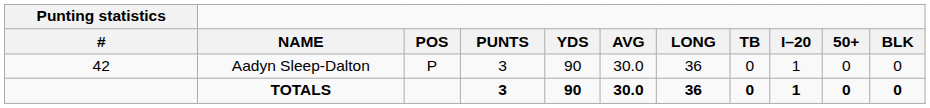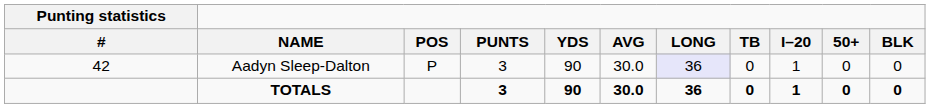(693, 66) no background -> (693, 66) lavender background
